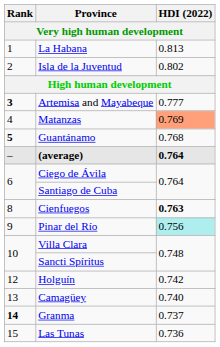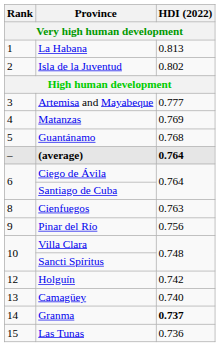(10, 102) bold -> (10, 102) normal
(171, 119) lightsalmon background -> (171, 119) no background
(10, 137) bold -> (10, 137) normal
(171, 208) bold -> (171, 208) normal
(171, 226) paleturquoise background -> (171, 226) no background
(13, 315) bold -> (13, 315) normal
(171, 315) normal -> (171, 315) bold
